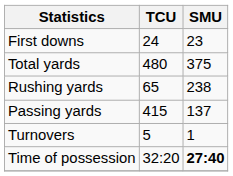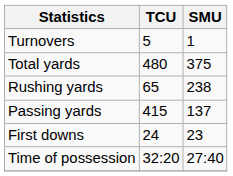rows swapped: (46, 40) <-> (41, 135)
(206, 158) bold -> (205, 158) normal
